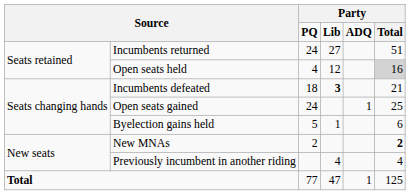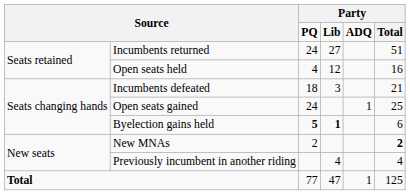(397, 69) lightgrey background -> (397, 69) no background
(338, 87) bold -> (338, 87) normal
(315, 124) normal -> (315, 124) bold
(338, 124) normal -> (338, 124) bold
